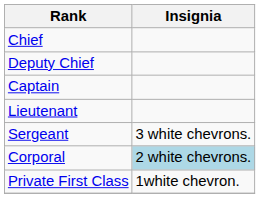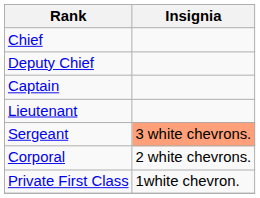(193, 134) no background -> (193, 134) lightsalmon background
(193, 157) lightblue background -> (193, 157) no background
